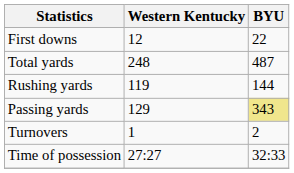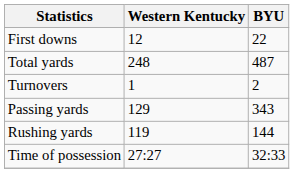rows swapped: (50, 86) <-> (38, 132)
(263, 109) khaki background -> (263, 109) no background
